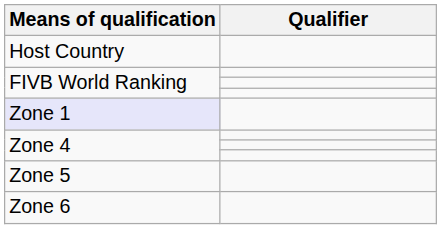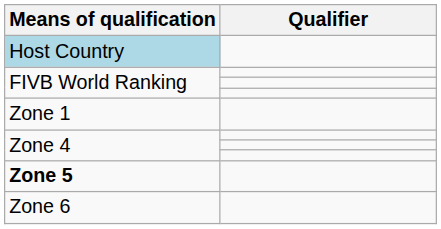(67, 51) no background -> (67, 51) lightblue background
(40, 113) lavender background -> (40, 113) no background
(40, 176) normal -> (41, 176) bold
